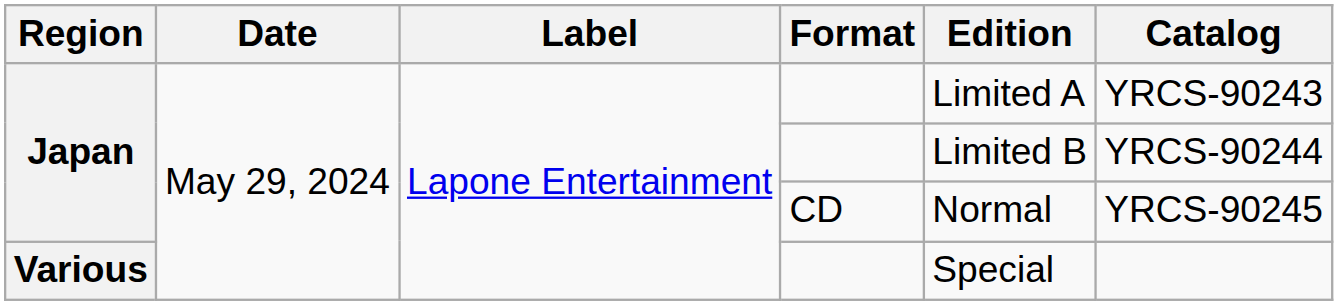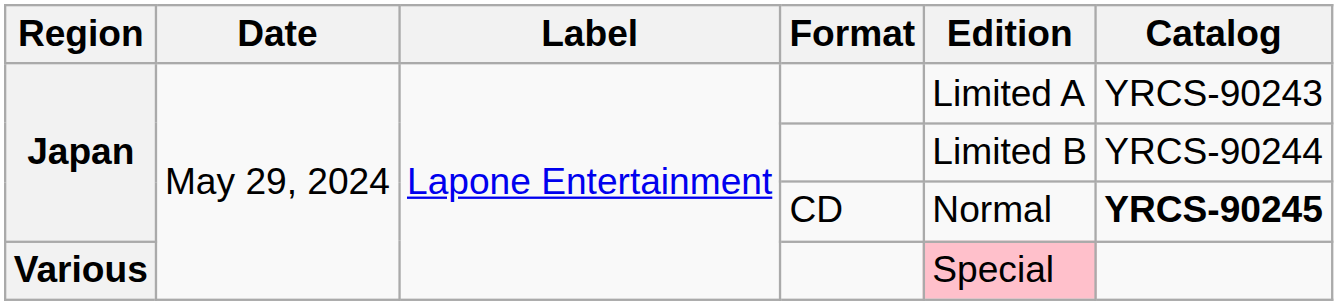(1214, 210) normal -> (1214, 210) bold
(993, 269) no background -> (993, 269) pink background
